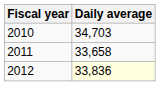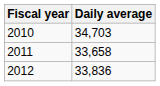(93, 71) lightyellow background -> (93, 71) no background
